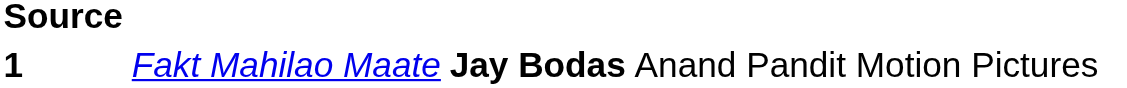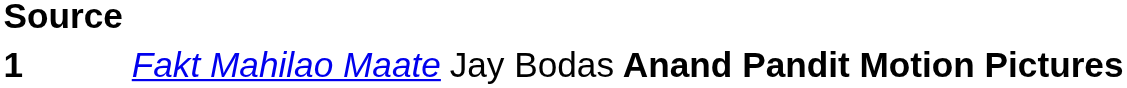(538, 65) bold -> (532, 65) normal
(866, 65) normal -> (873, 65) bold
